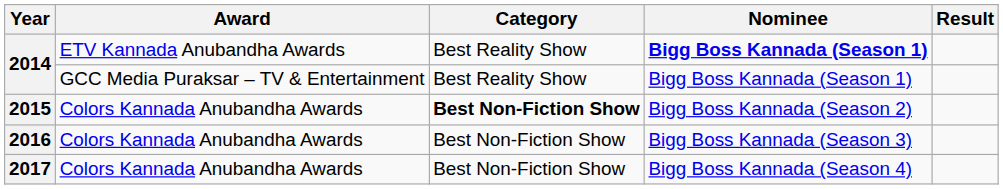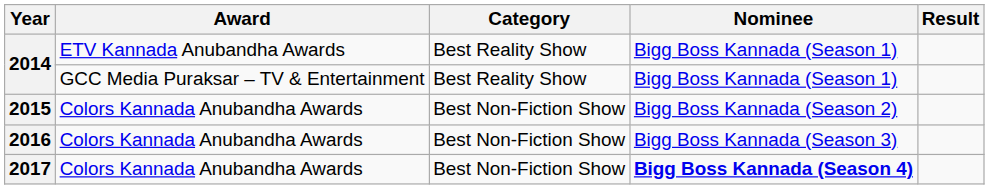(788, 49) bold -> (766, 49) normal
(536, 109) bold -> (529, 109) normal
(780, 169) normal -> (773, 169) bold
